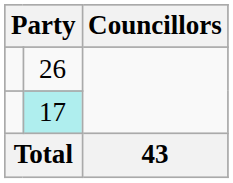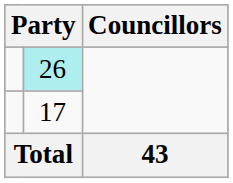(53, 68) no background -> (53, 68) paleturquoise background
(53, 111) paleturquoise background -> (53, 111) no background
